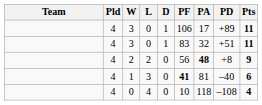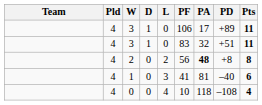columns swapped: (166, 12) <-> (149, 12)
(249, 60) 9 -> (249, 60) 8
(184, 76) bold -> (184, 76) normal
